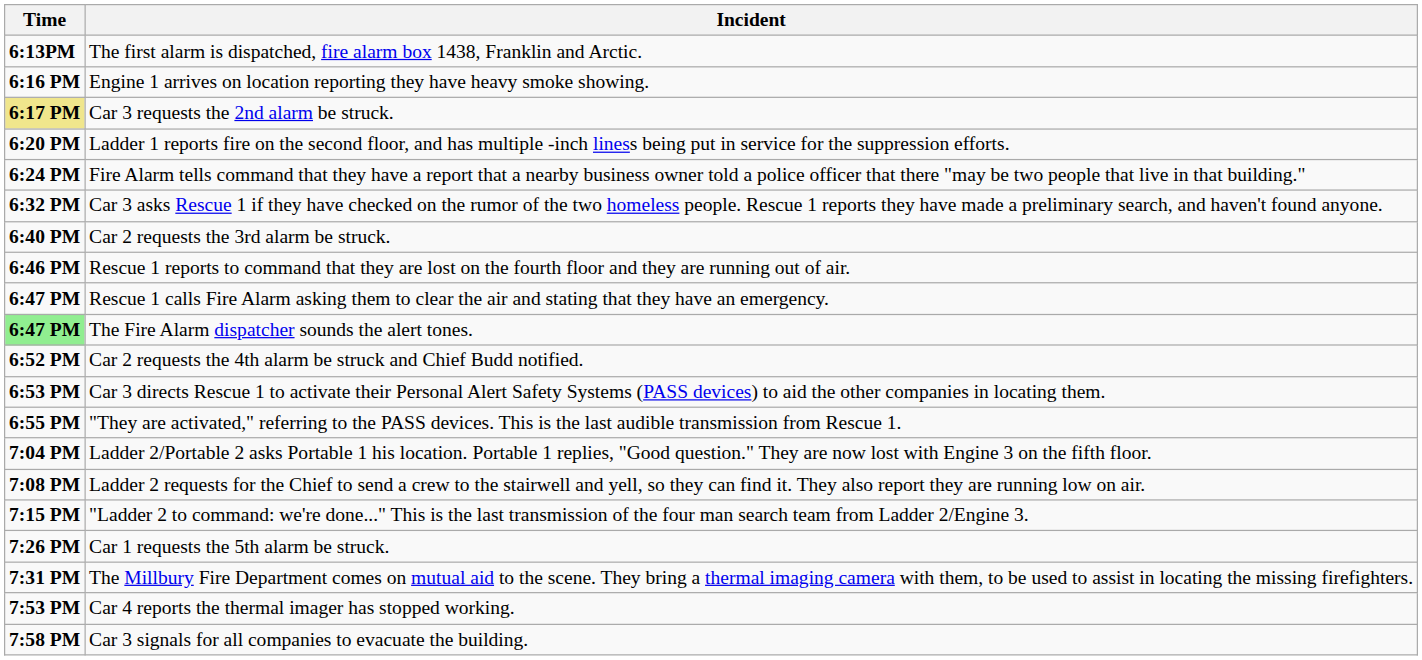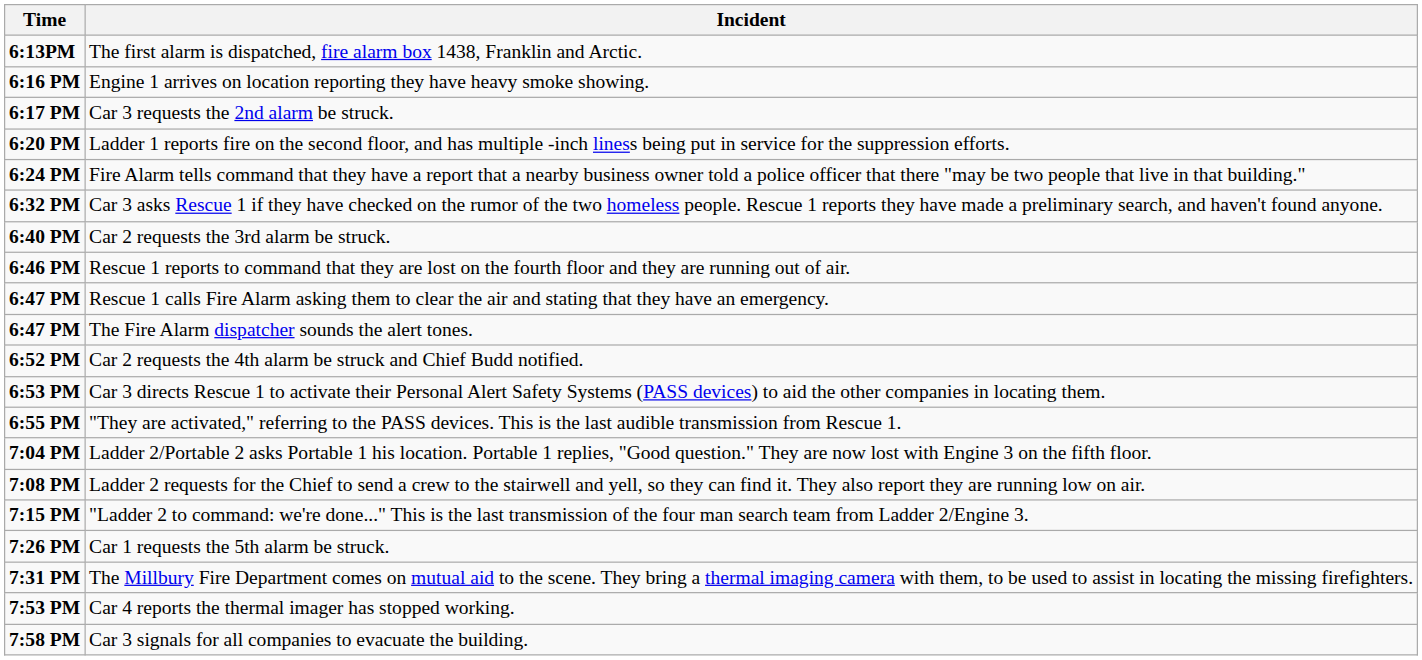(45, 112) khaki background -> (45, 112) no background
(45, 329) lightgreen background -> (45, 329) no background
